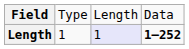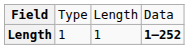(97, 35) lavender background -> (97, 35) no background
